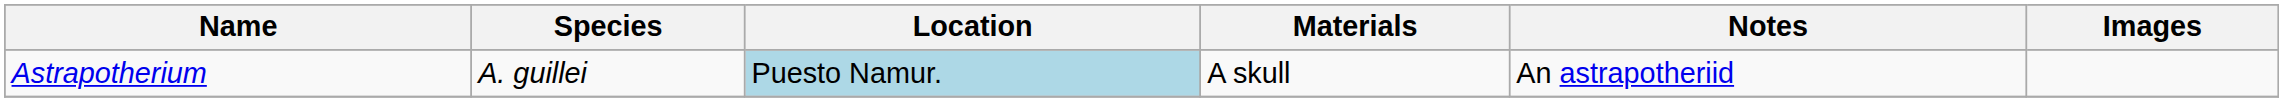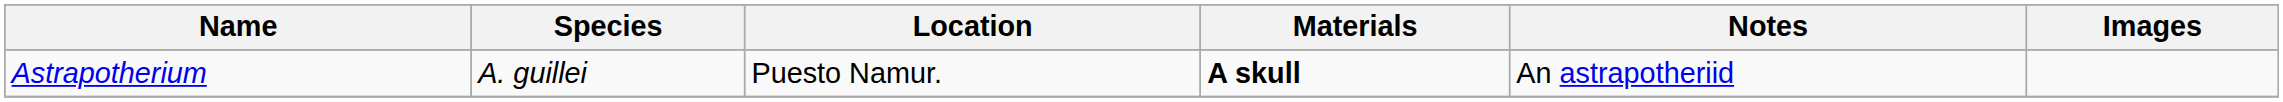(847, 73) lightblue background -> (847, 73) no background
(1249, 73) normal -> (1254, 73) bold
